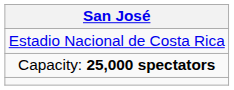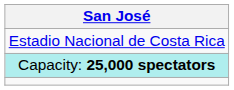(117, 65) no background -> (117, 65) paleturquoise background
